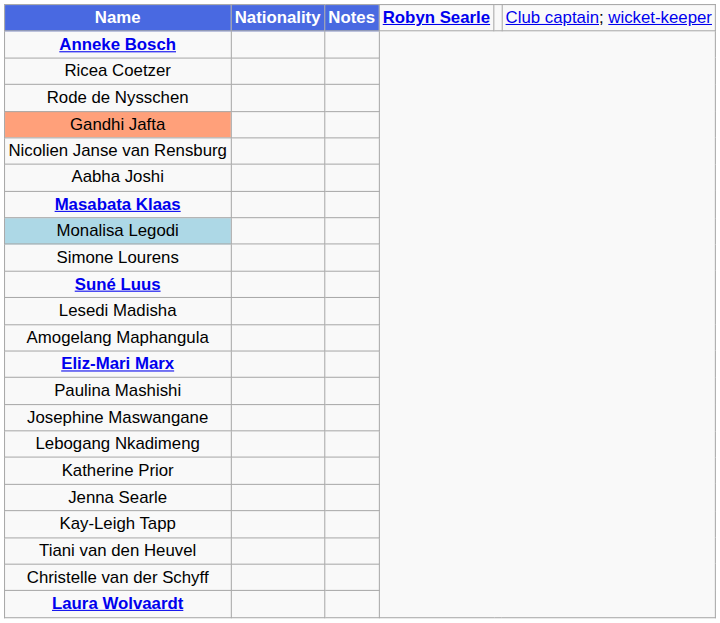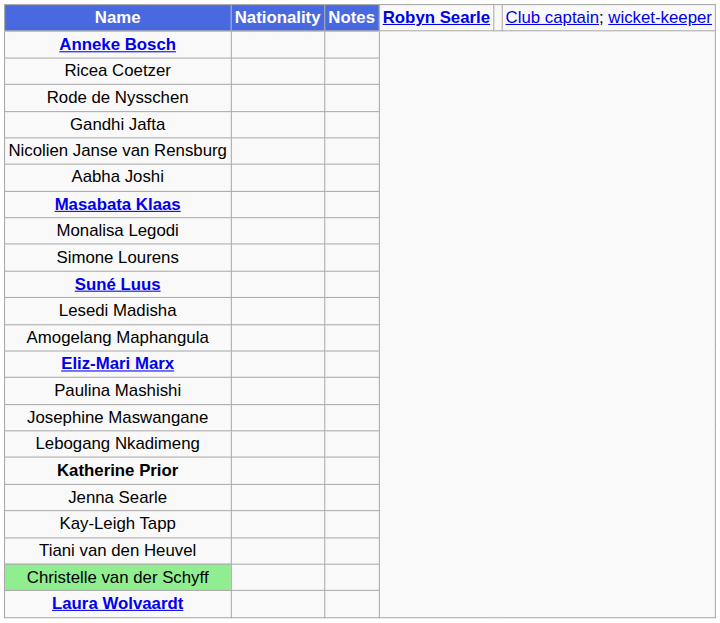(118, 124) lightsalmon background -> (118, 124) no background
(118, 230) lightblue background -> (118, 230) no background
(118, 470) normal -> (118, 470) bold
(118, 577) no background -> (118, 577) lightgreen background
